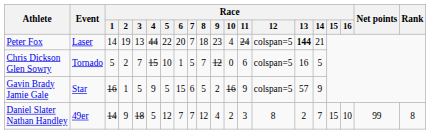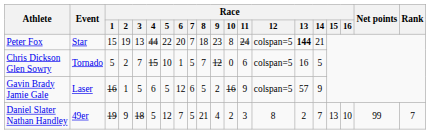(82, 42) Laser -> (79, 42) Star
(112, 42) 14 -> (112, 42) 15
(231, 42) 4 -> (231, 42) 8
(79, 90) Star -> (82, 90) Laser
(153, 90) 9 -> (153, 90) 6
(181, 90) 15 -> (181, 90) 12
(112, 116) 14 -> (112, 116) 19
(192, 116) 7 -> (192, 116) 5
(204, 116) 12 -> (204, 116) 21
(334, 116) 15 -> (334, 116) 13
(413, 116) 8 -> (413, 116) 7
